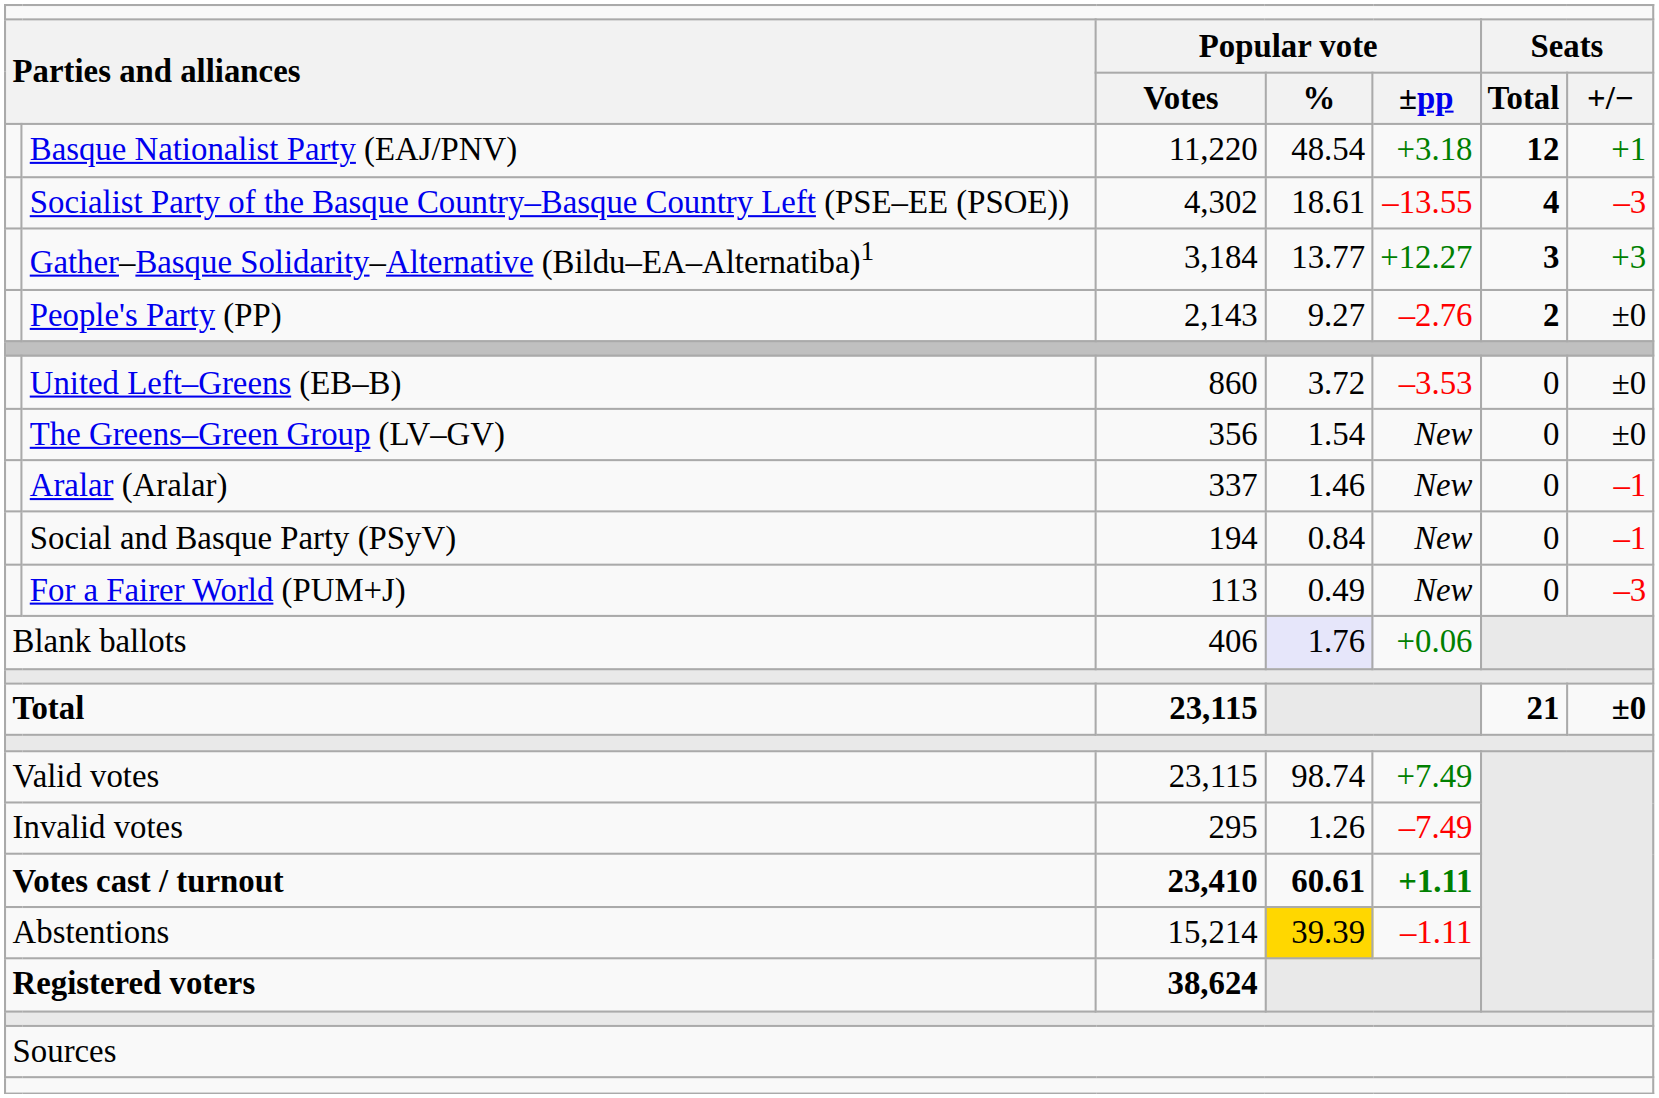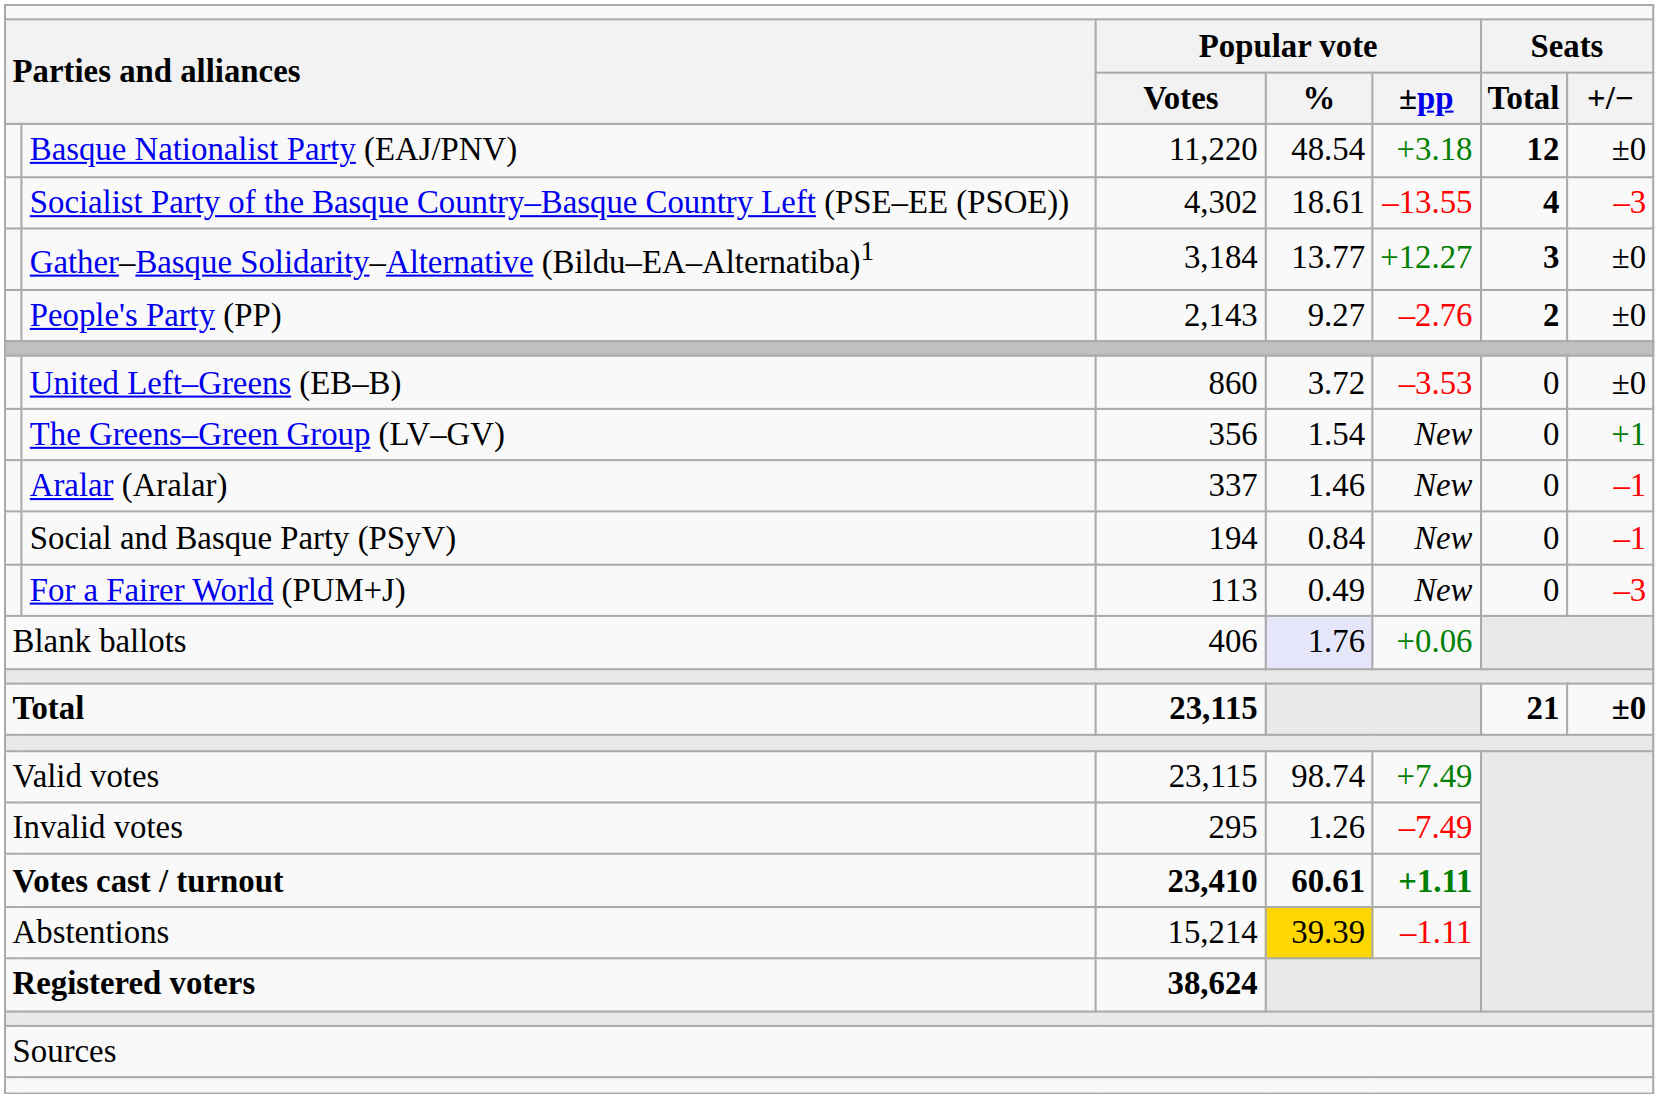(1629, 149) +1 -> (1629, 149) ±0
(1629, 258) +3 -> (1629, 258) ±0
(1629, 433) ±0 -> (1629, 433) +1
